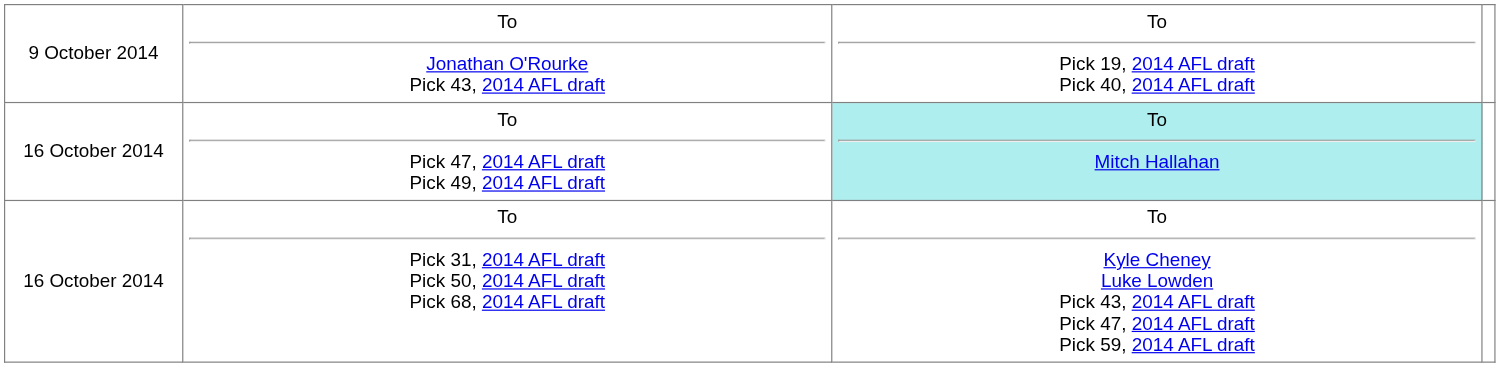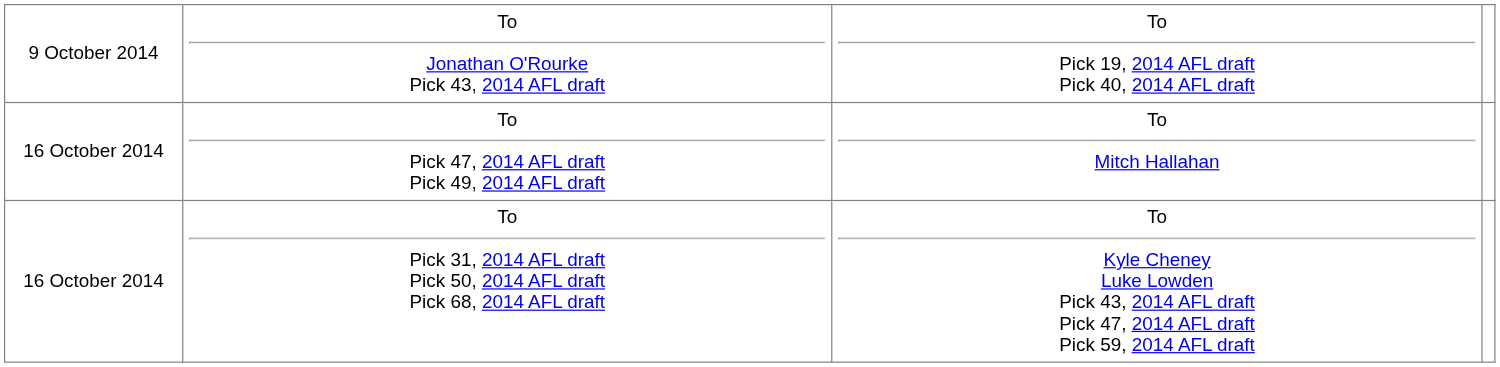(1157, 140) paleturquoise background -> (1157, 140) no background
